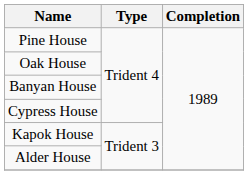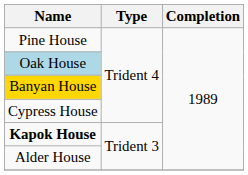(53, 63) no background -> (53, 63) lightblue background
(53, 87) no background -> (53, 87) gold background
(53, 134) normal -> (53, 134) bold
